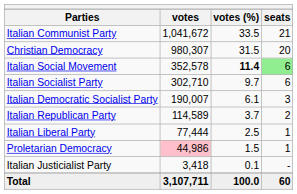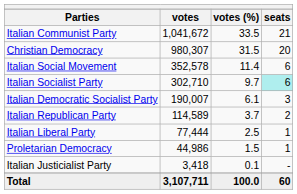(249, 67) bold -> (249, 67) normal
(288, 67) lightgreen background -> (288, 67) no background
(288, 83) no background -> (288, 83) paleturquoise background
(193, 148) pink background -> (193, 148) no background
